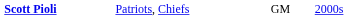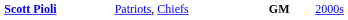(280, 9) normal -> (279, 9) bold
